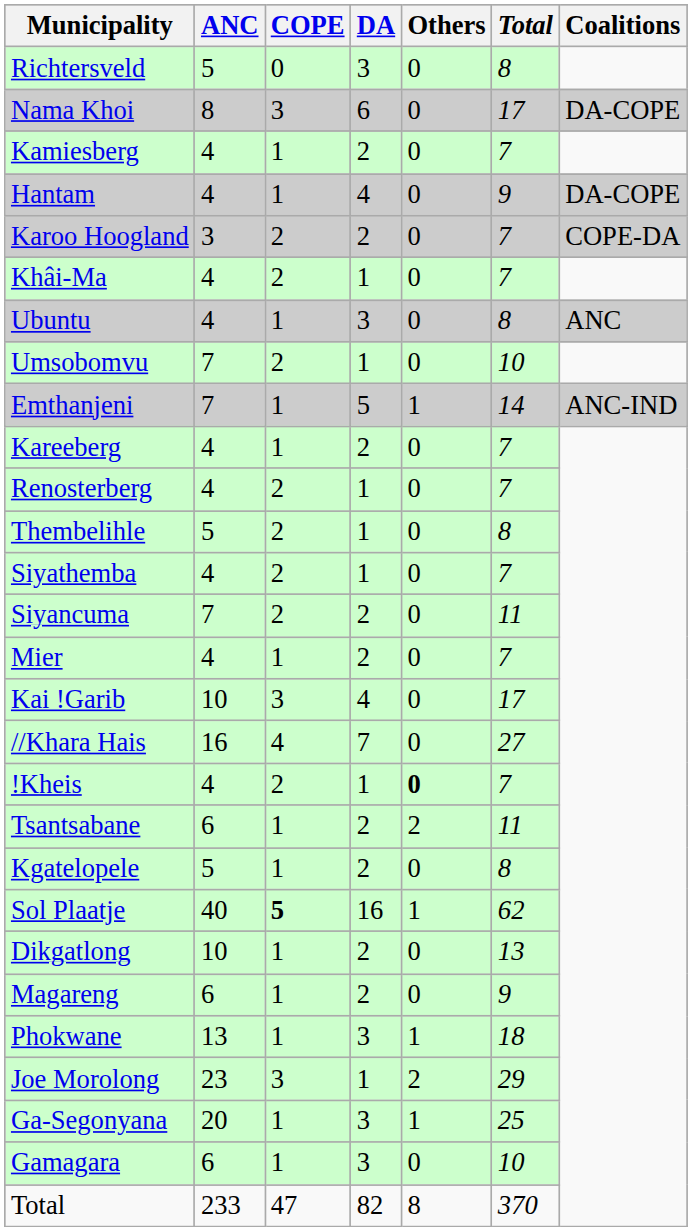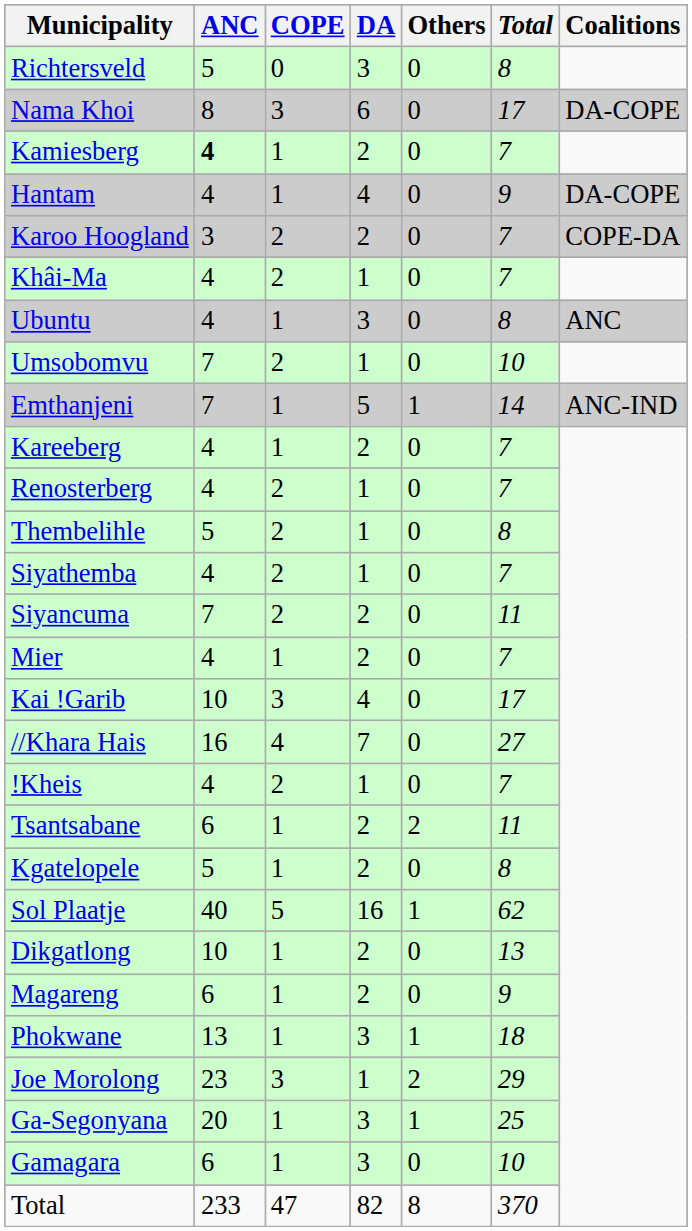(208, 151) normal -> (208, 151) bold
(414, 783) bold -> (414, 783) normal
(277, 910) bold -> (277, 910) normal
